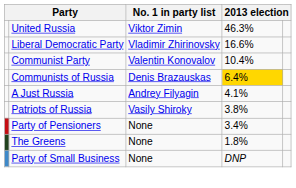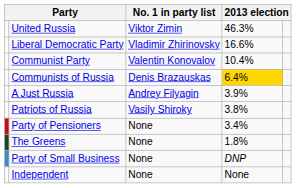(236, 93) 4.1% -> (236, 93) 3.9%
+ row: (40, 175)
